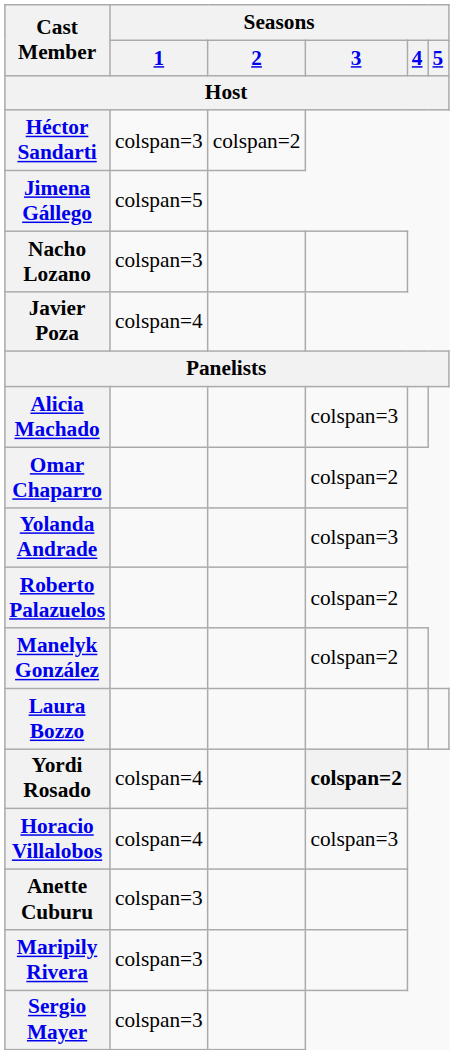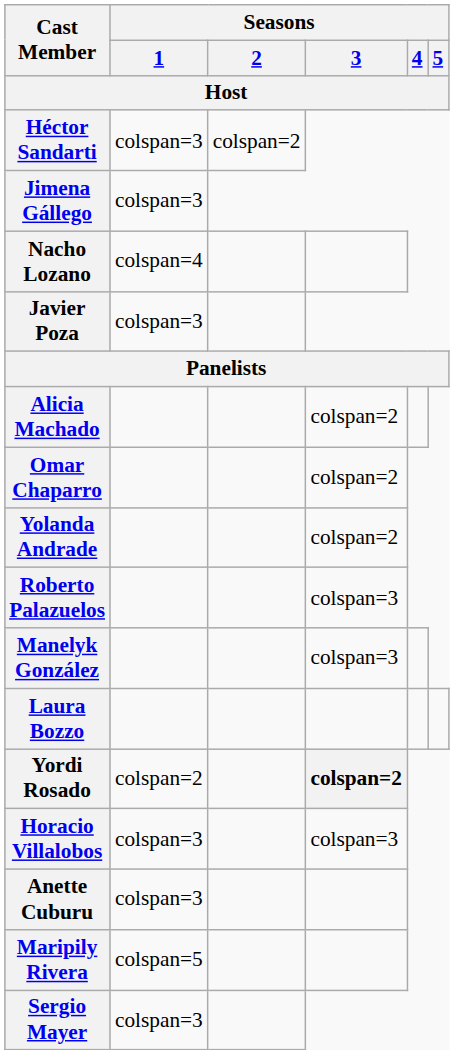(159, 200) colspan=5 -> (159, 200) colspan=3
(159, 261) colspan=3 -> (159, 261) colspan=4
(159, 321) colspan=4 -> (159, 321) colspan=3
(354, 416) colspan=3 -> (354, 416) colspan=2
(354, 537) colspan=3 -> (354, 537) colspan=2
(354, 597) colspan=2 -> (354, 597) colspan=3
(354, 658) colspan=2 -> (354, 658) colspan=3
(159, 778) colspan=4 -> (159, 778) colspan=2
(159, 839) colspan=4 -> (159, 839) colspan=3
(159, 959) colspan=3 -> (159, 959) colspan=5
